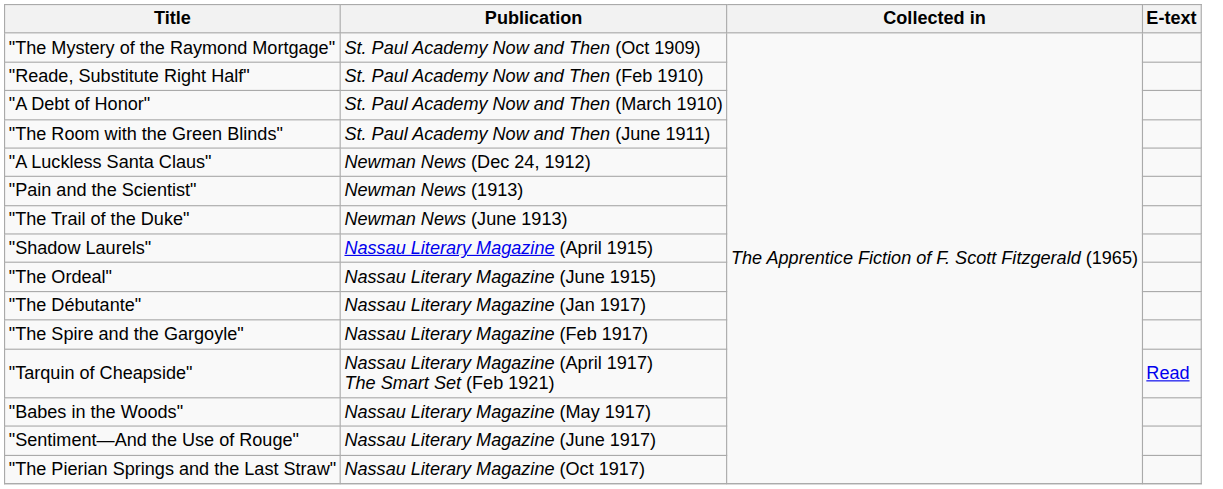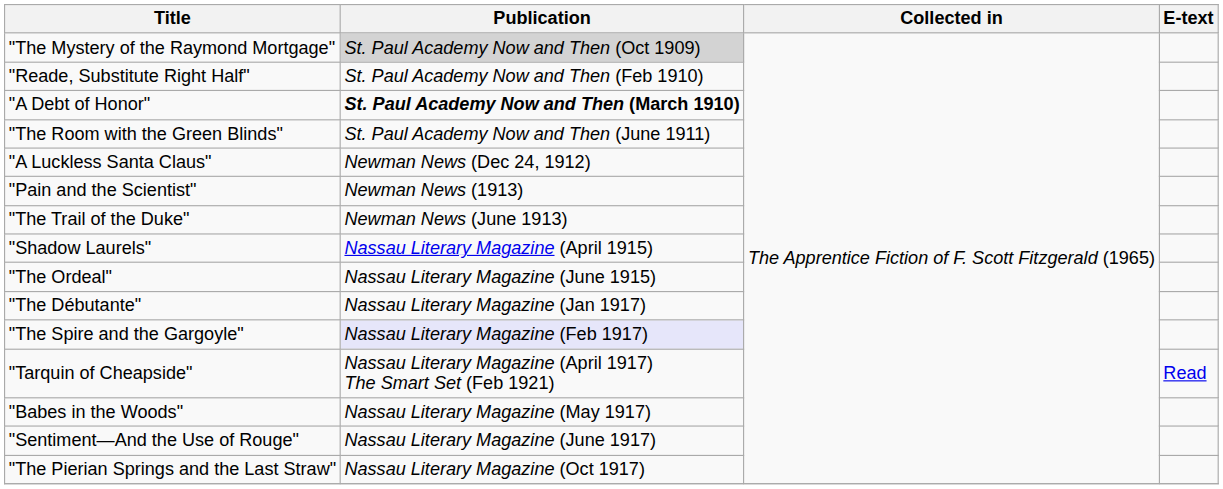(523, 47) no background -> (523, 47) lightgrey background
(534, 104) normal -> (542, 104) bold
(496, 334) no background -> (496, 334) lavender background
